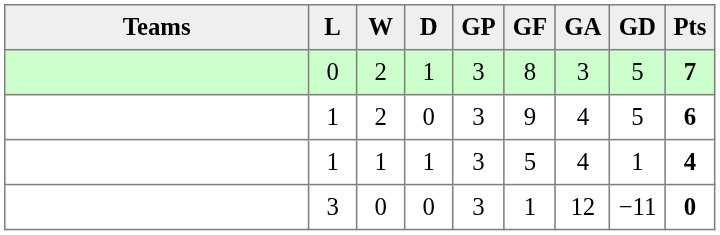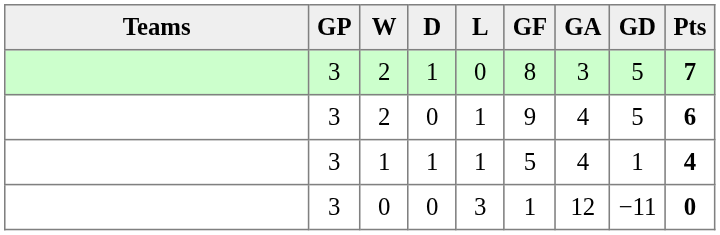columns swapped: (478, 26) <-> (333, 26)
